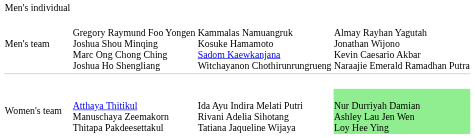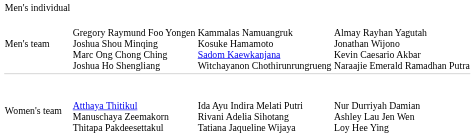(377, 117) lightgreen background -> (377, 117) no background
